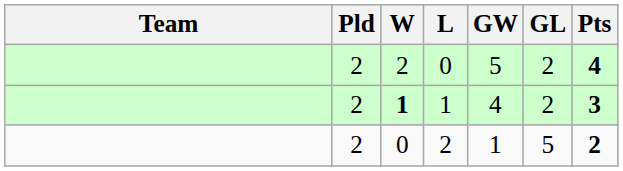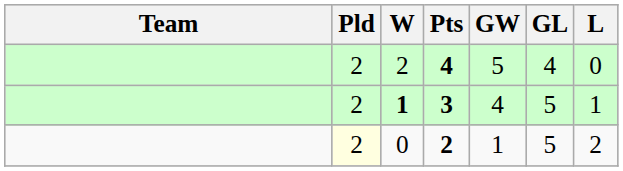columns swapped: (445, 24) <-> (595, 24)
(548, 64) 2 -> (550, 64) 4
(548, 104) 2 -> (550, 104) 5
(357, 144) no background -> (357, 144) lightyellow background
